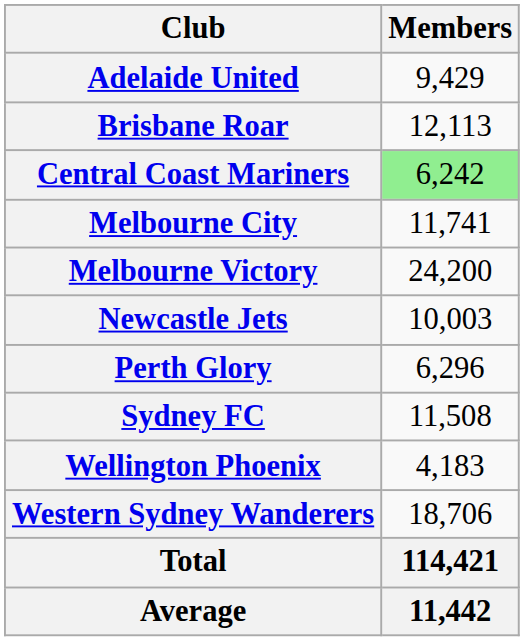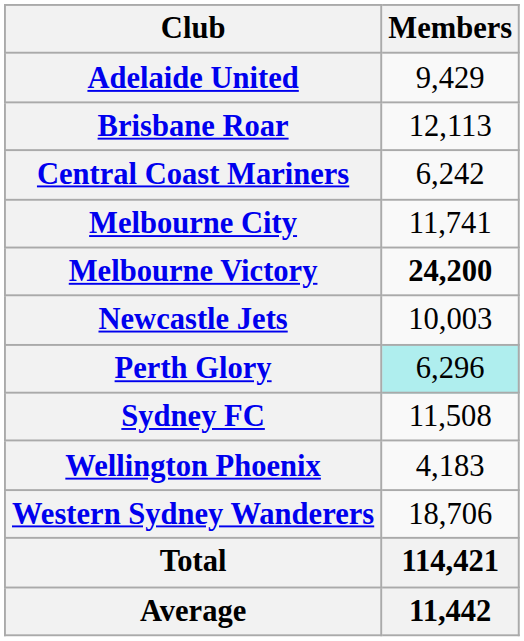(450, 174) lightgreen background -> (450, 174) no background
(450, 271) normal -> (450, 271) bold
(450, 367) no background -> (450, 367) paleturquoise background
